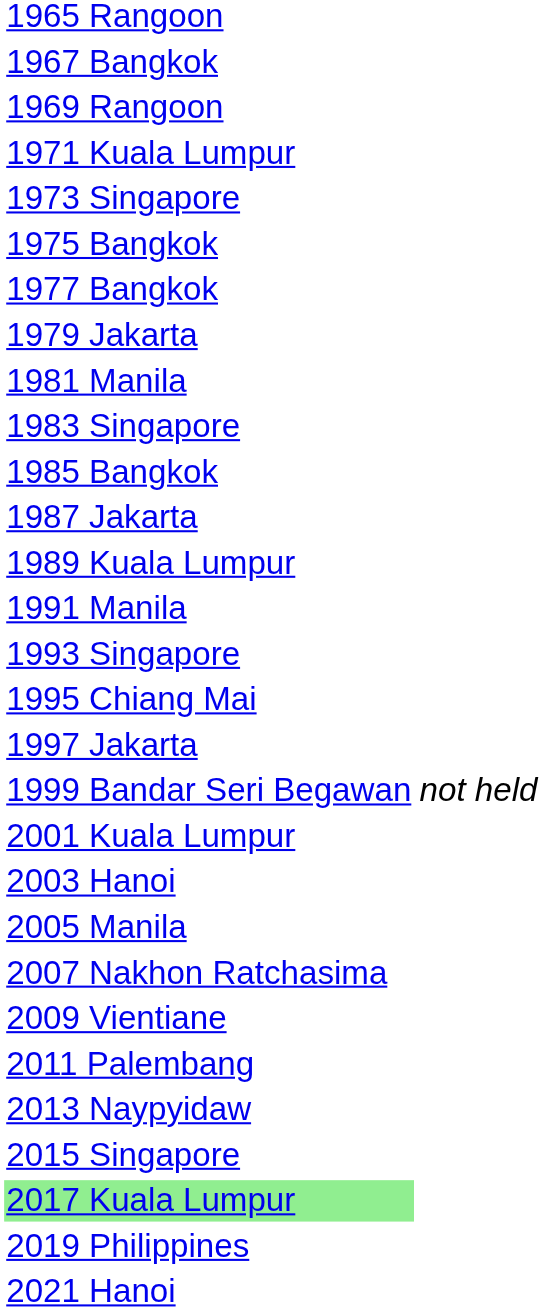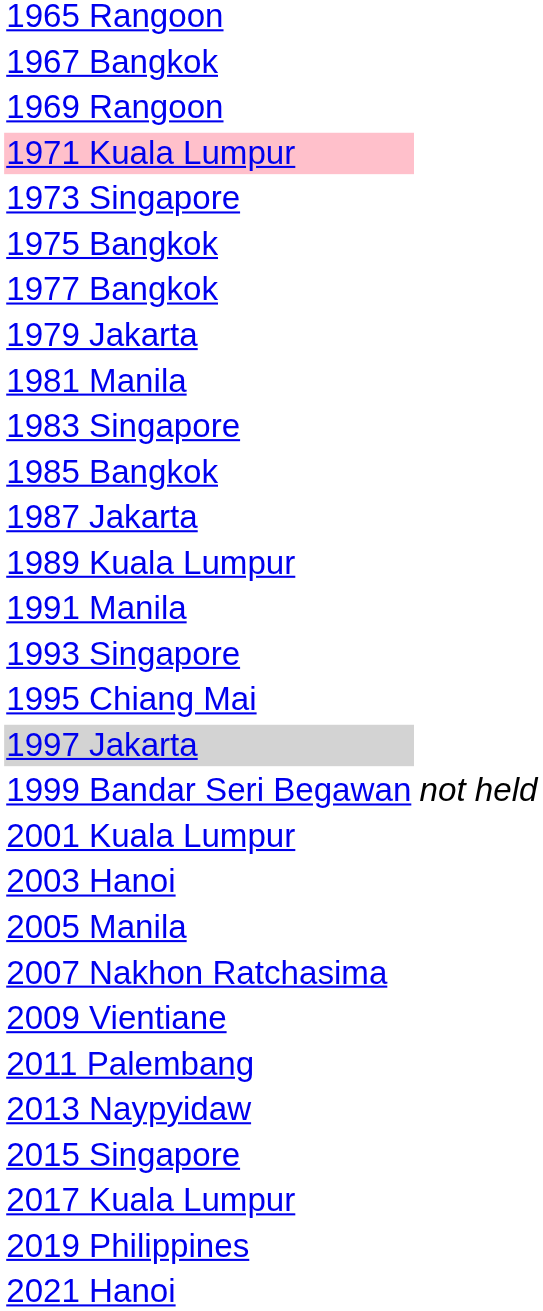(151, 152) no background -> (151, 152) pink background
(102, 744) no background -> (102, 744) lightgrey background
(151, 1200) lightgreen background -> (151, 1200) no background
